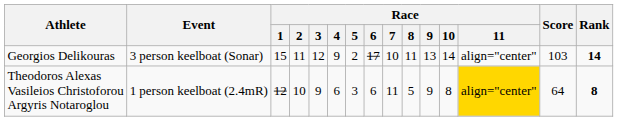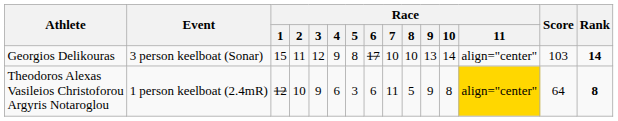(355, 55) 2 -> (355, 55) 8
(411, 55) 11 -> (411, 55) 10
